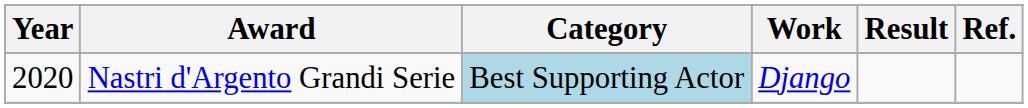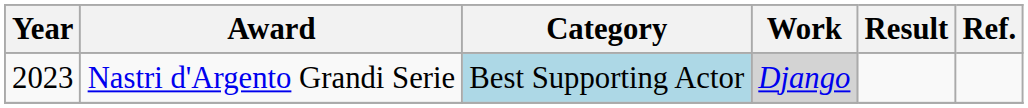(43, 77) 2020 -> (43, 77) 2023
(804, 77) no background -> (804, 77) lightgrey background
